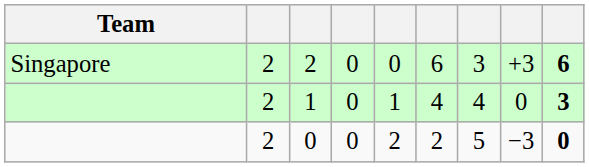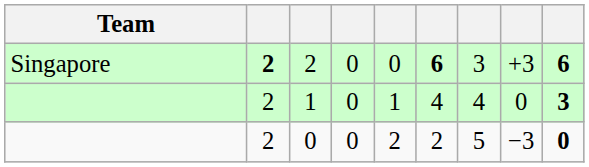(268, 63) normal -> (268, 63) bold
(437, 63) normal -> (437, 63) bold
